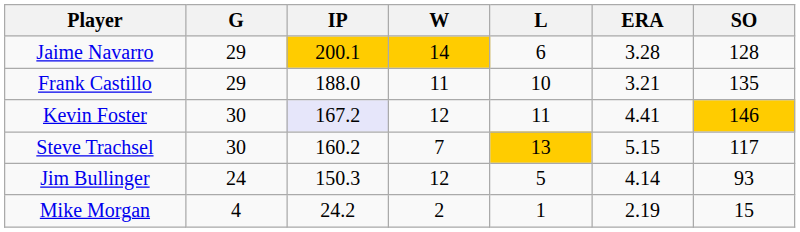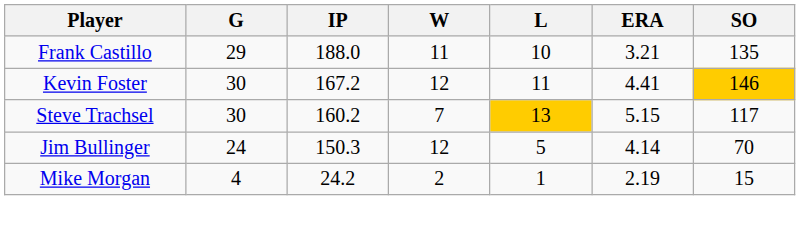- row: (95, 52)
(338, 115) lavender background -> (338, 83) no background
(744, 178) 93 -> (744, 147) 70
